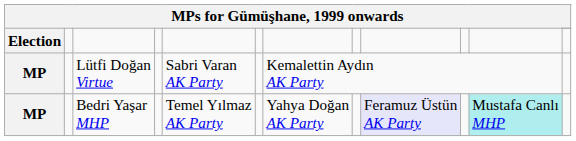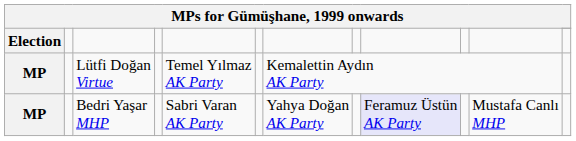(201, 73) Sabri Varan AK Party -> (209, 73) Temel Yılmaz AK Party
(209, 114) Temel Yılmaz AK Party -> (201, 114) Sabri Varan AK Party
(515, 114) paleturquoise background -> (515, 114) no background
